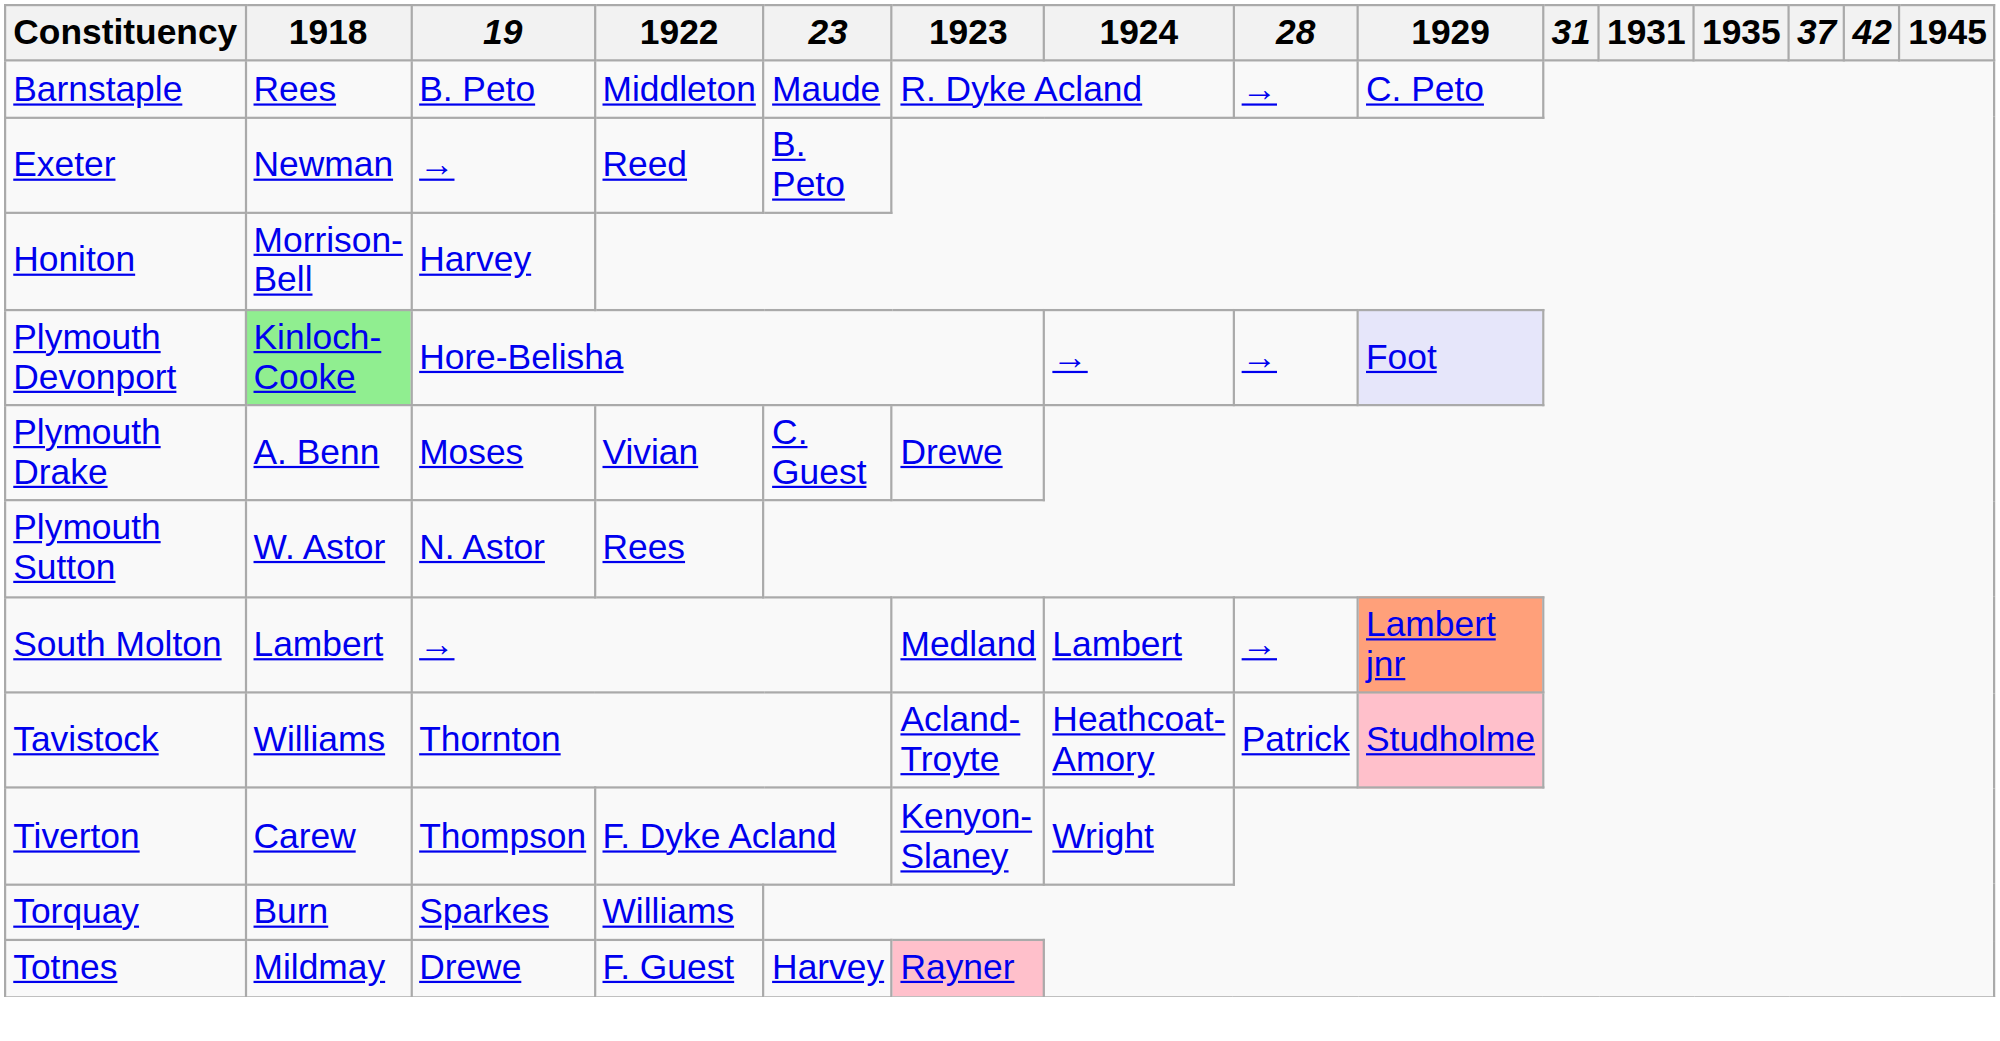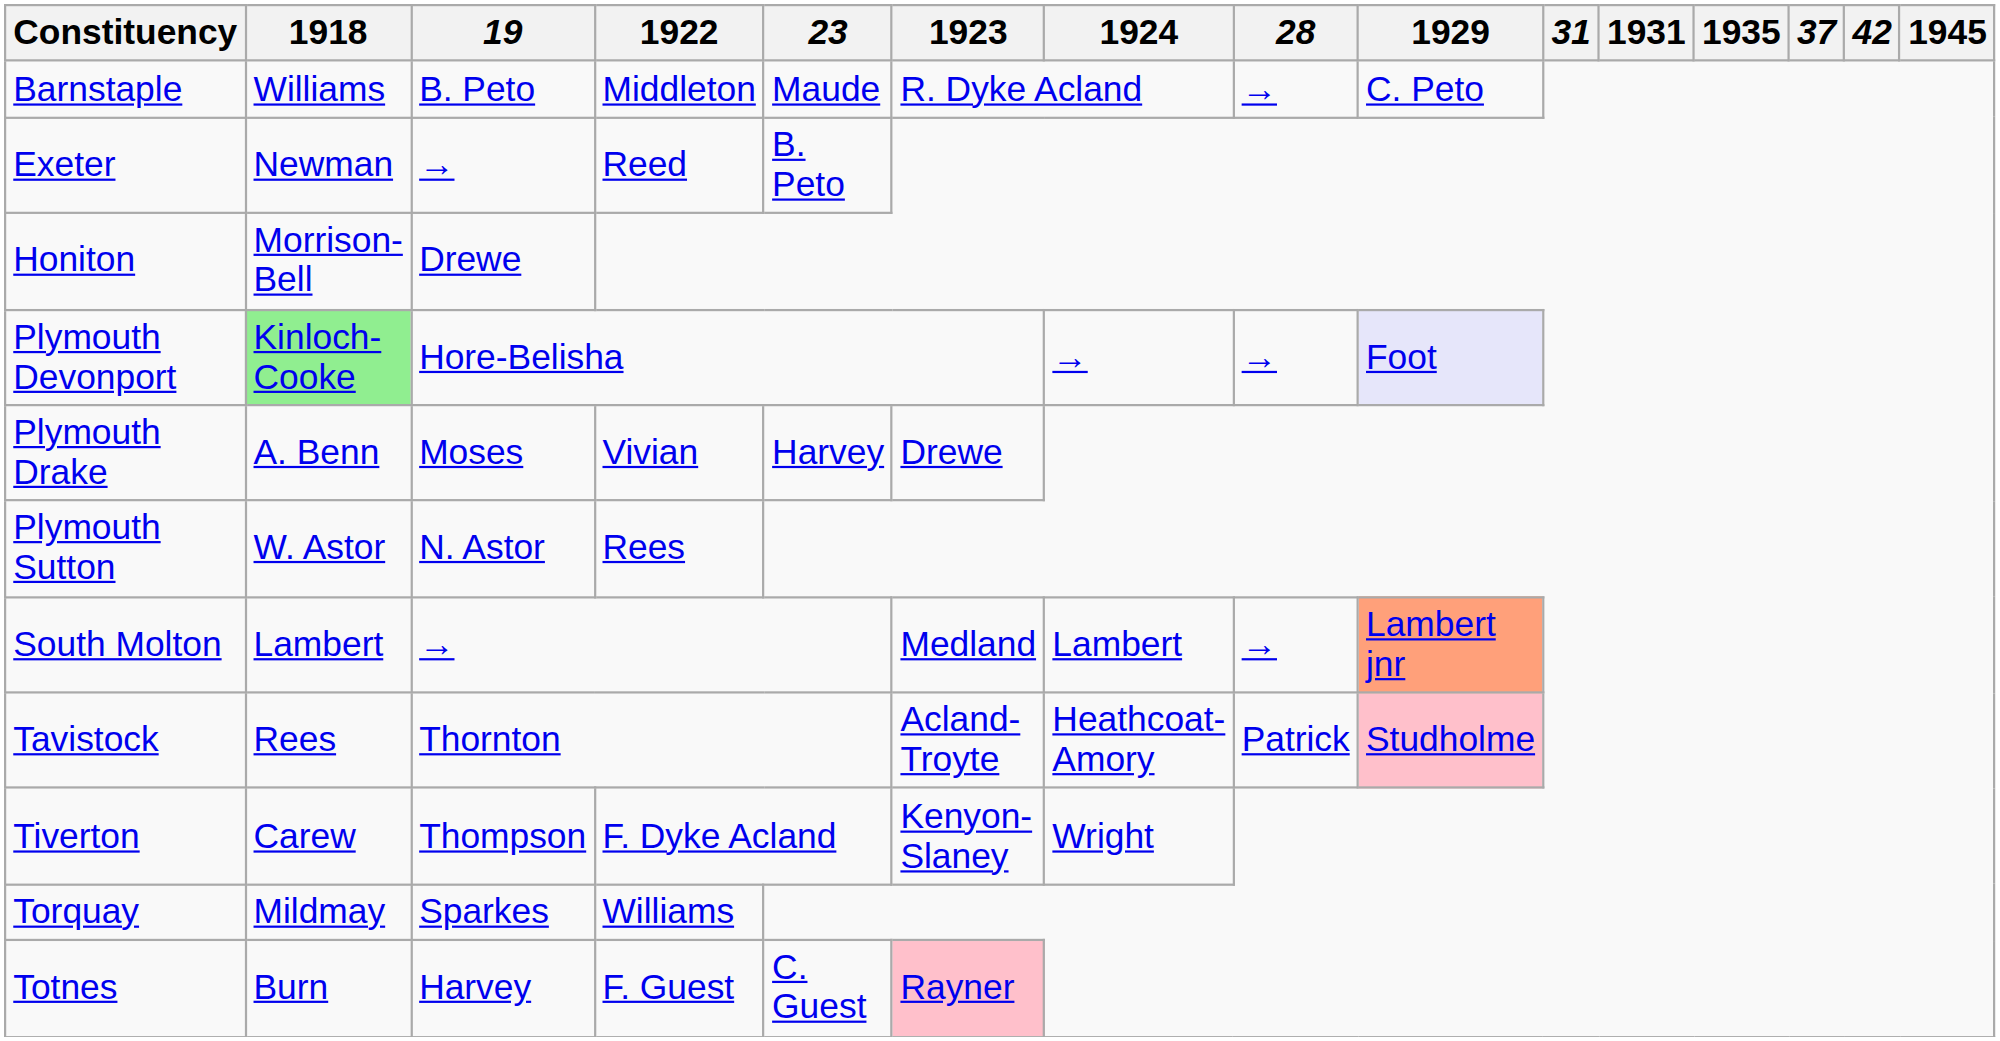(295, 88) Rees -> (319, 88) Williams
(475, 260) Harvey -> (470, 260) Drewe
(819, 452) C. Guest -> (828, 452) Harvey
(319, 739) Williams -> (295, 739) Rees
(291, 911) Burn -> (319, 911) Mildmay
(319, 967) Mildmay -> (291, 987) Burn
(470, 967) Drewe -> (475, 987) Harvey
(828, 967) Harvey -> (819, 987) C. Guest
